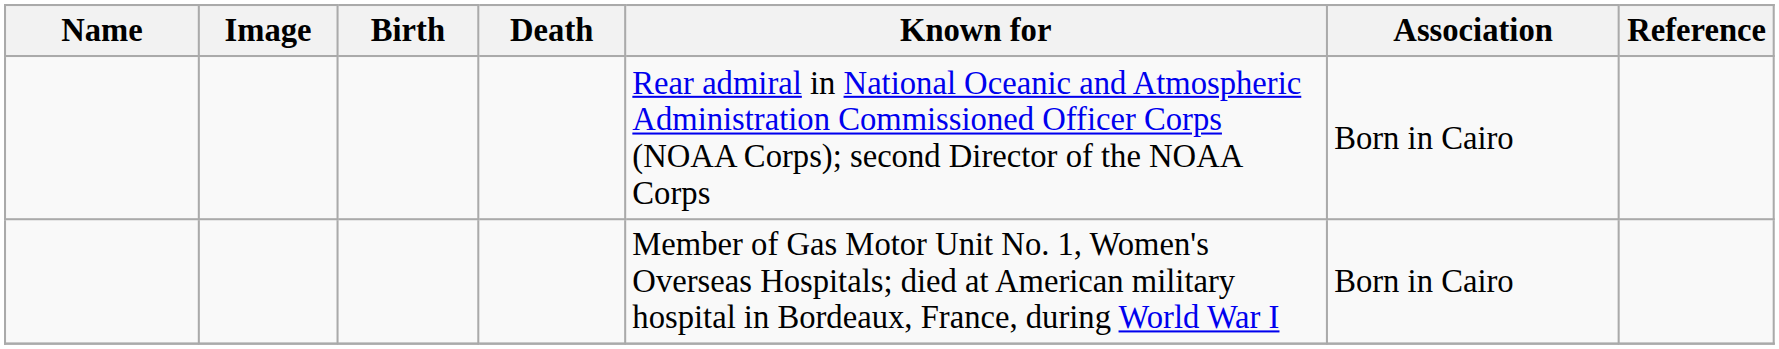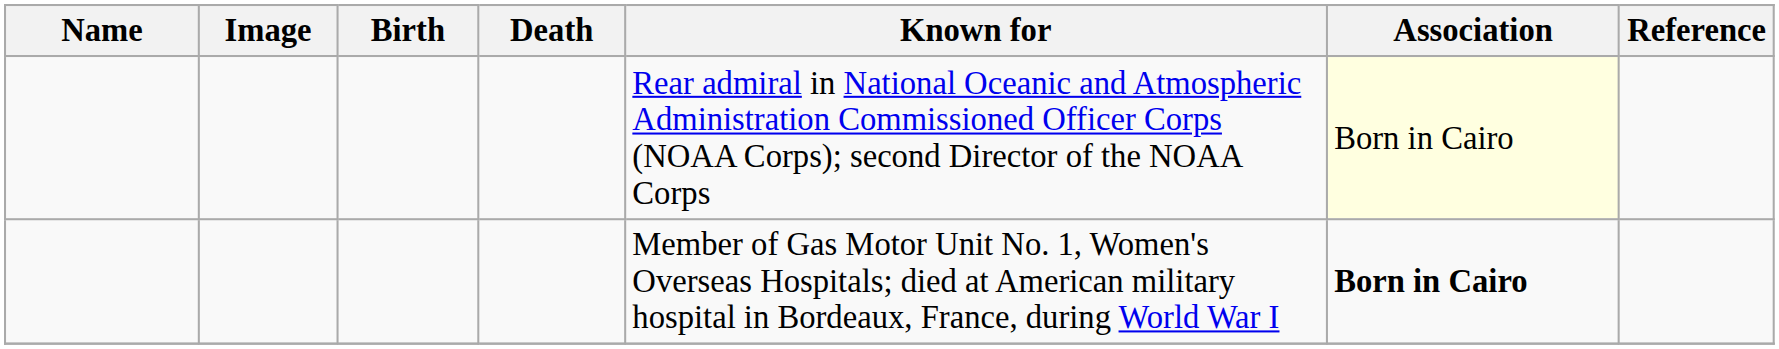(1424, 137) no background -> (1424, 137) lightyellow background
(1424, 280) normal -> (1431, 280) bold
